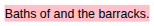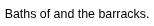(77, 14) pink background -> (77, 14) no background
